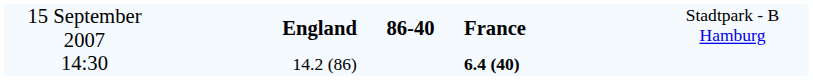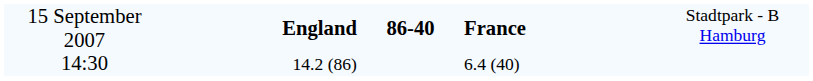(492, 64) bold -> (492, 64) normal
